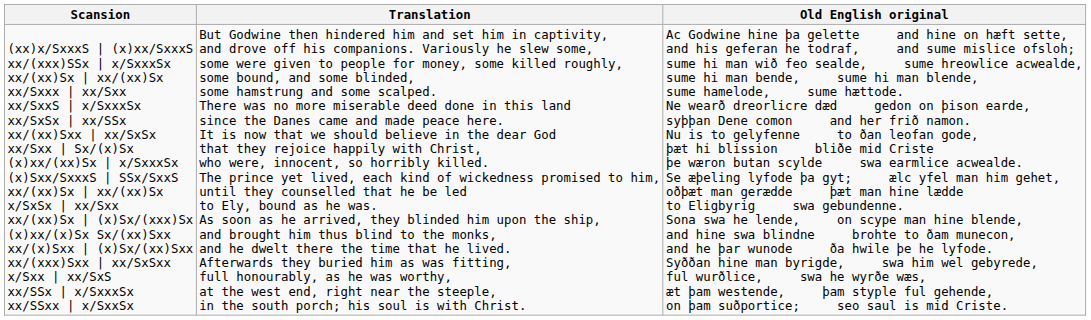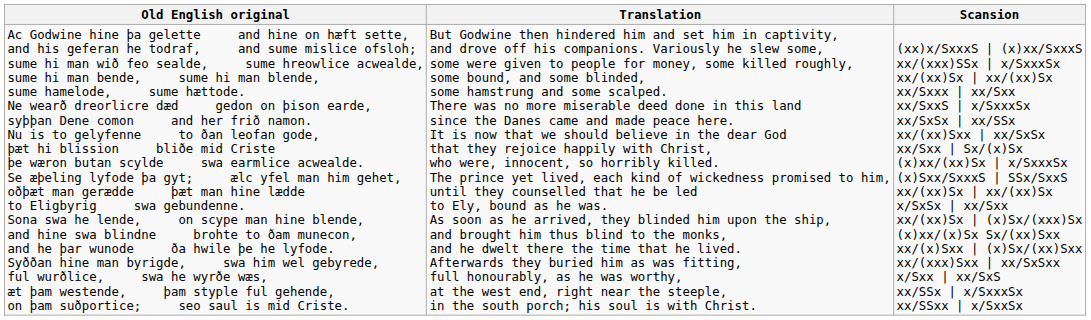columns swapped: (874, 15) <-> (100, 15)
